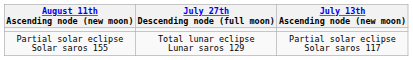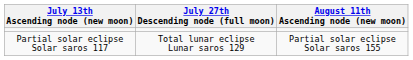columns swapped: (343, 16) <-> (70, 16)
